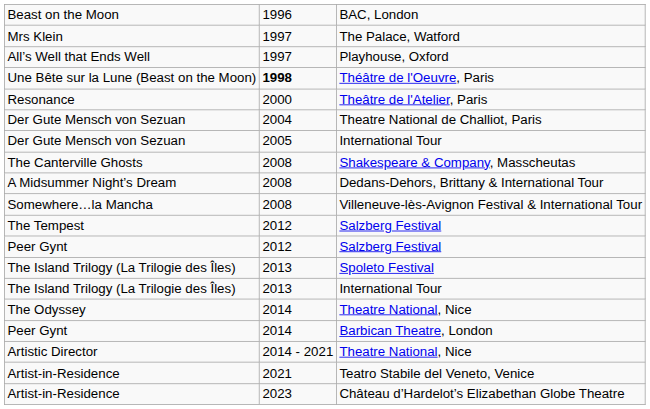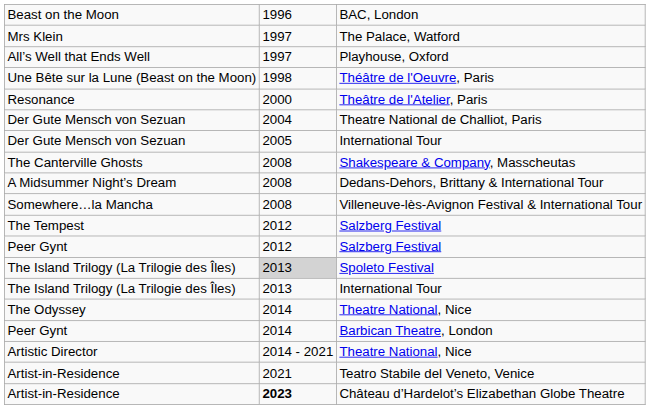(277, 78) bold -> (277, 78) normal
(277, 267) no background -> (277, 267) lightgrey background
(277, 394) normal -> (277, 394) bold
